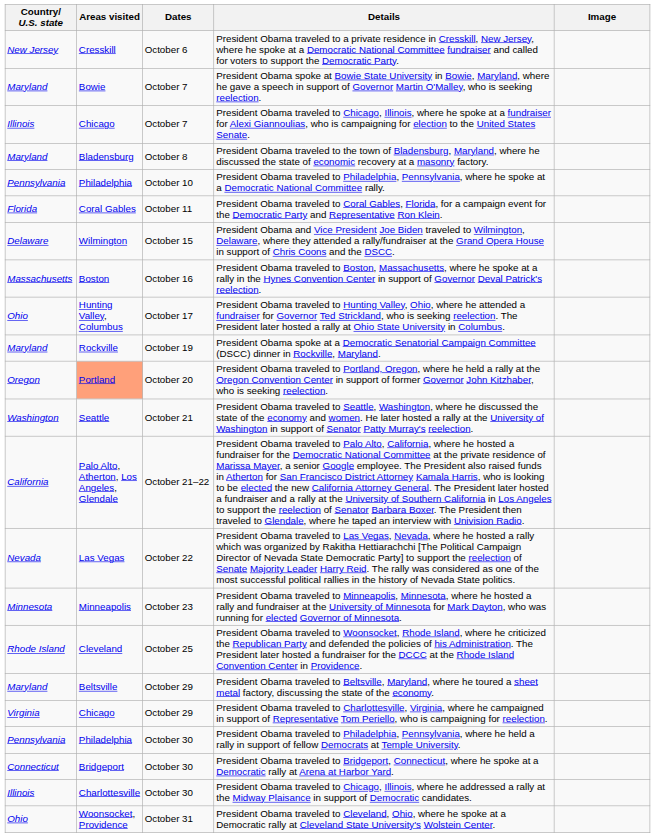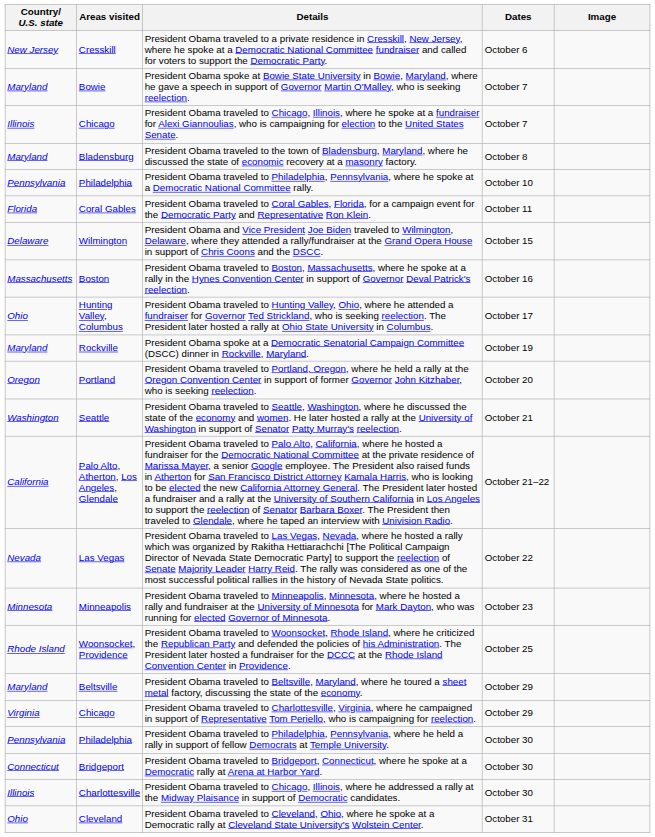columns swapped: (178, 17) <-> (384, 17)
(97, 380) lightsalmon background -> (97, 380) no background
(101, 649) Cleveland -> (107, 649) Woonsocket, Providence
(107, 819) Woonsocket, Providence -> (101, 819) Cleveland
